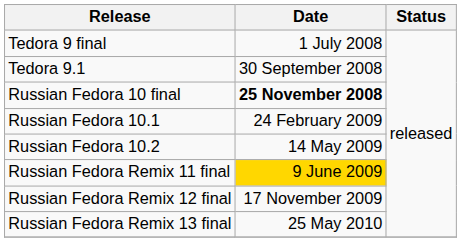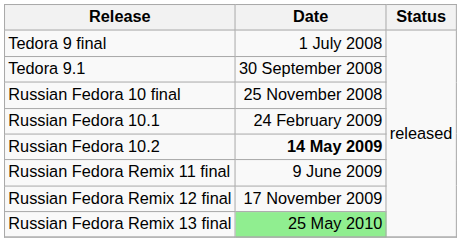(311, 95) bold -> (313, 95) normal
(335, 146) normal -> (335, 146) bold
(337, 172) gold background -> (337, 172) no background
(335, 224) no background -> (335, 224) lightgreen background
